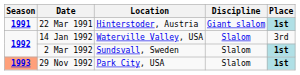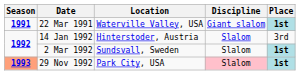(147, 24) Hinterstoder, Austria -> (150, 24) Waterville Valley, USA
(150, 37) Waterville Valley, USA -> (147, 37) Hinterstoder, Austria
(236, 63) no background -> (236, 63) pink background
